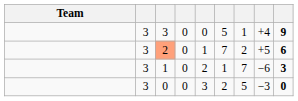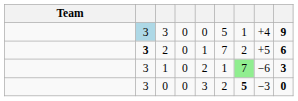(146, 31) no background -> (146, 31) lightblue background
(146, 50) normal -> (146, 50) bold
(165, 50) lightsalmon background -> (165, 50) no background
(244, 68) no background -> (244, 68) lightgreen background
(244, 86) normal -> (244, 86) bold
